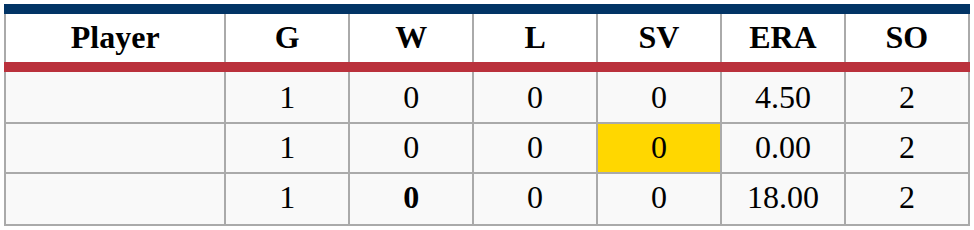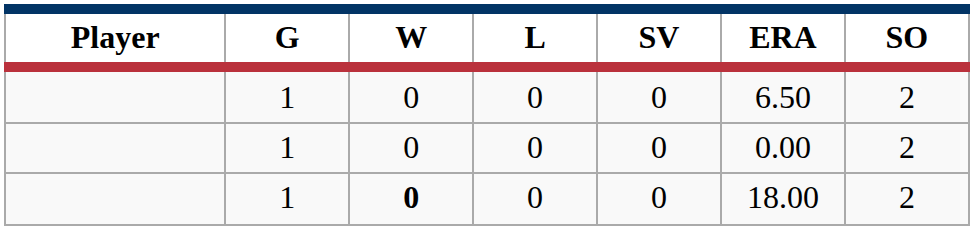(783, 96) 4.50 -> (783, 96) 6.50
(659, 147) gold background -> (659, 147) no background
